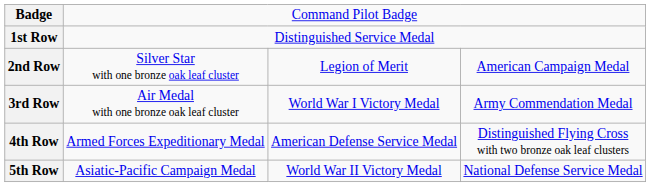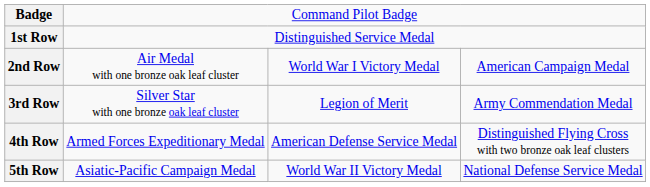(166, 66) Silver Star with one bronze oak leaf cluster -> (166, 66) Air Medal with one bronze oak leaf cluster
(364, 66) Legion of Merit -> (364, 66) World War I Victory Medal
(166, 104) Air Medal with one bronze oak leaf cluster -> (166, 104) Silver Star with one bronze oak leaf cluster
(364, 104) World War I Victory Medal -> (364, 104) Legion of Merit
